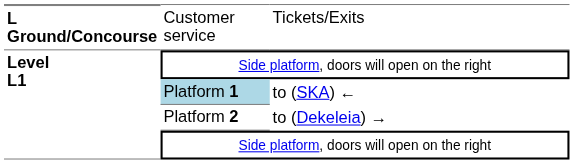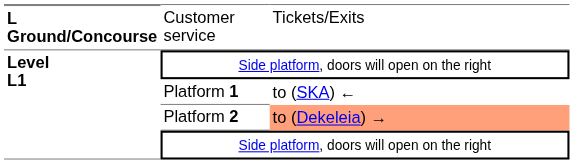(201, 91) lightblue background -> (201, 91) no background
(330, 117) no background -> (330, 117) lightsalmon background
